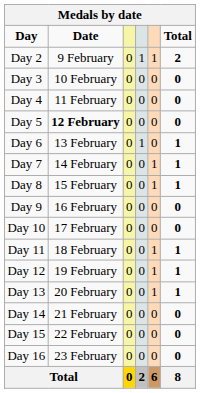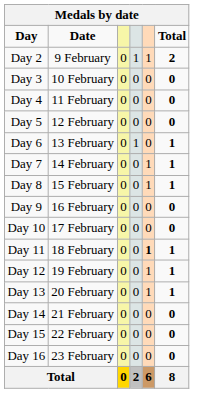(86, 121) bold -> (83, 121) normal
(154, 249) normal -> (149, 249) bold
